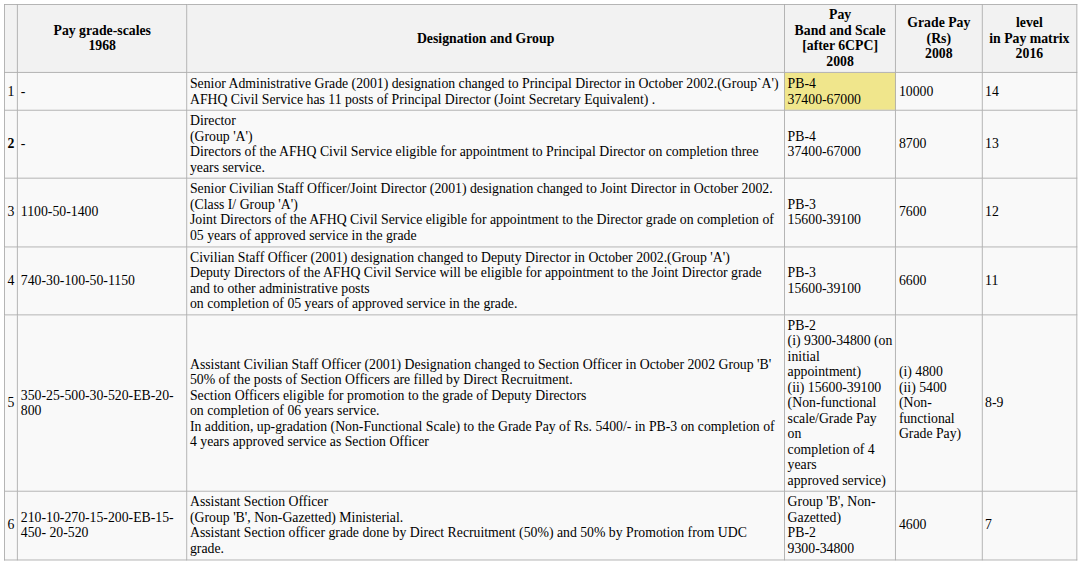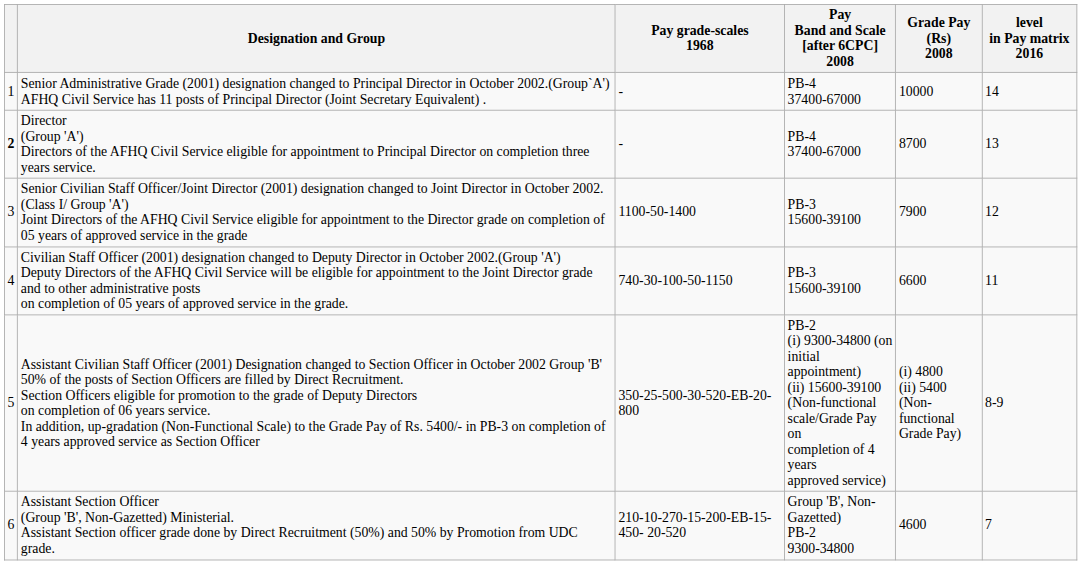columns swapped: (486, 38) <-> (102, 38)
(824, 91) khaki background -> (824, 91) no background
(913, 212) 7600 -> (913, 212) 7900
